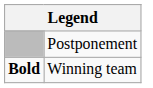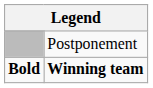(92, 70) normal -> (95, 70) bold
